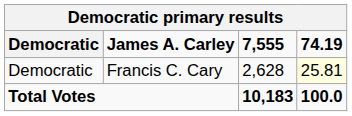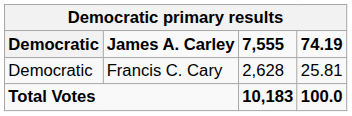(322, 70) lightyellow background -> (322, 70) no background
